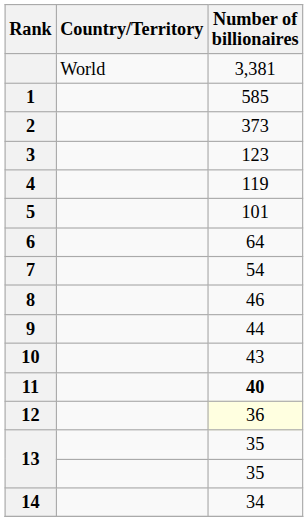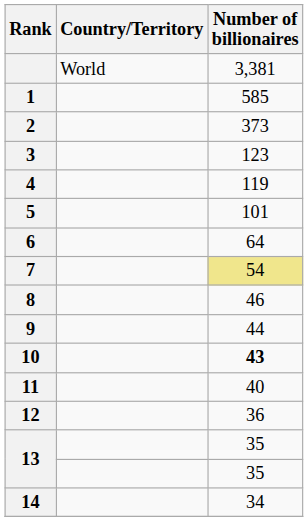(255, 270) no background -> (255, 270) khaki background
(255, 357) normal -> (255, 357) bold
(255, 386) bold -> (255, 386) normal
(255, 415) lightyellow background -> (255, 415) no background
